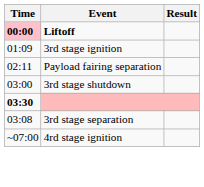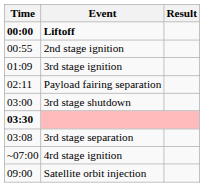(20, 31) pink background -> (20, 31) no background
+ row: (84, 48)
+ row: (95, 173)
